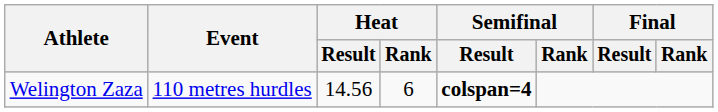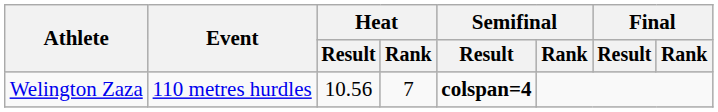(349, 89) 14.56 -> (349, 89) 10.56
(408, 89) 6 -> (408, 89) 7
